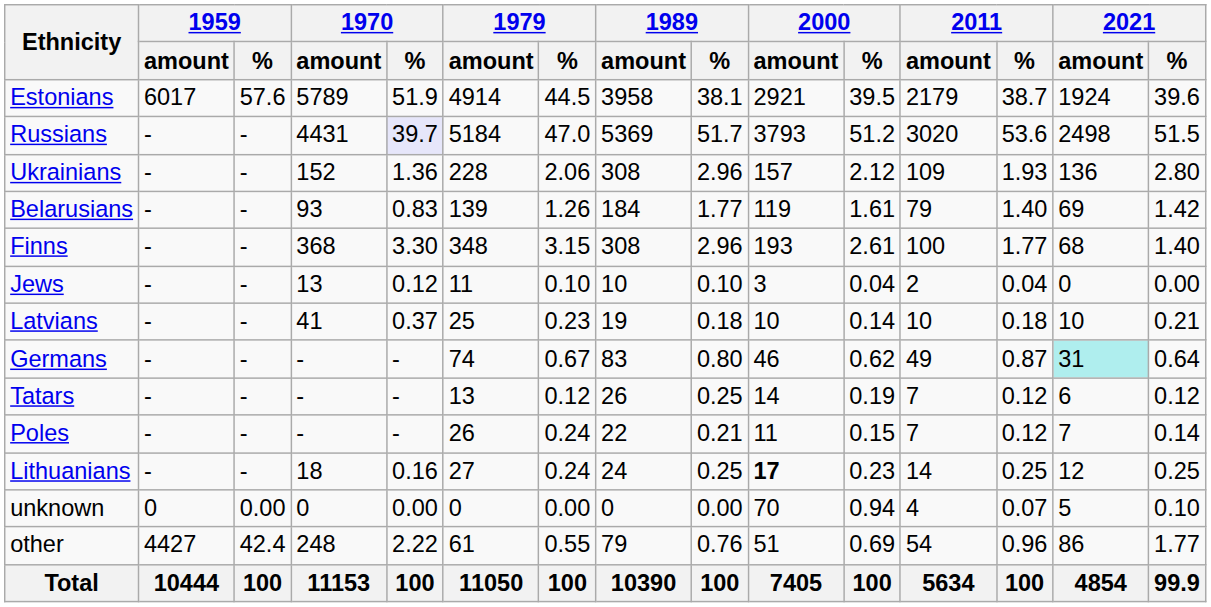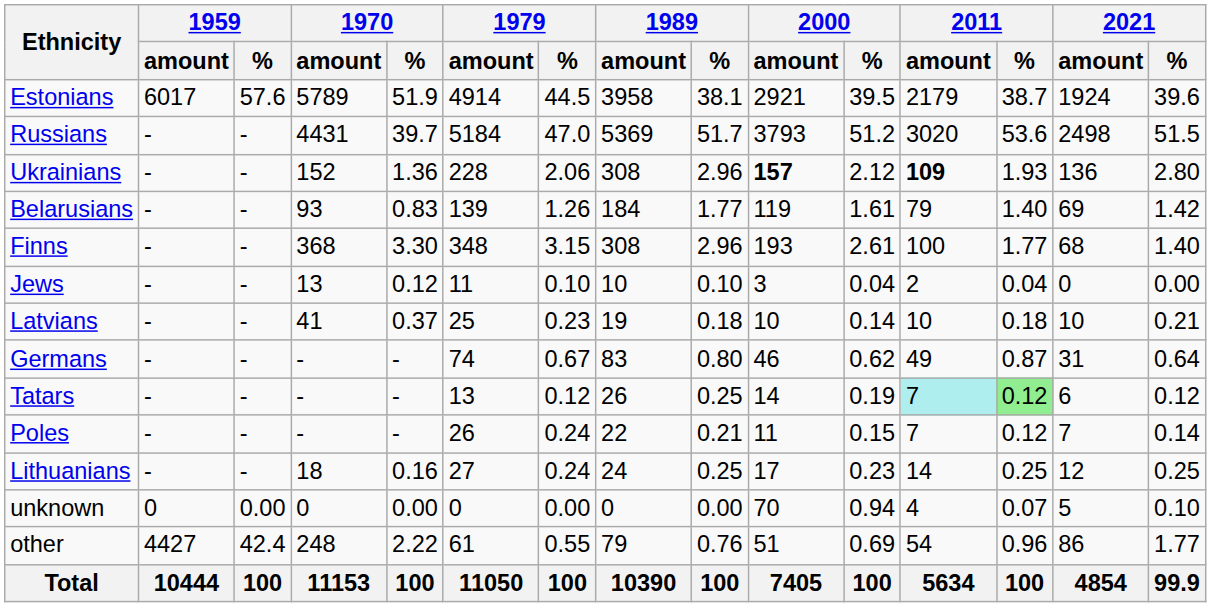(415, 135) lavender background -> (415, 135) no background
(773, 172) normal -> (773, 172) bold
(926, 172) normal -> (926, 172) bold
(1071, 358) paleturquoise background -> (1071, 358) no background
(912, 396) no background -> (912, 396) paleturquoise background
(1025, 396) no background -> (1025, 396) lightgreen background
(767, 470) bold -> (767, 470) normal
